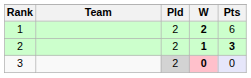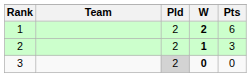(232, 47) bold -> (232, 47) normal
(204, 64) pink background -> (204, 64) no background
(232, 64) lavender background -> (232, 64) no background
